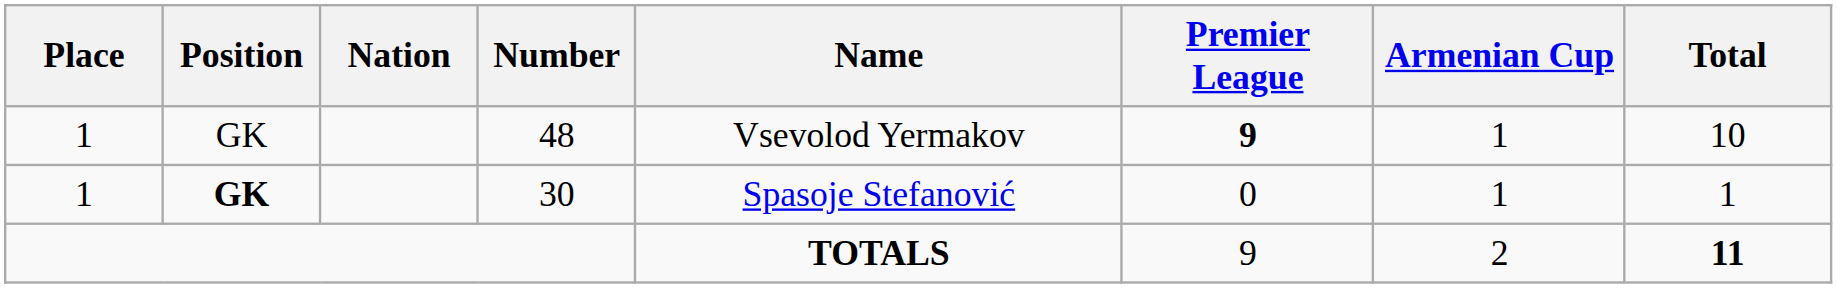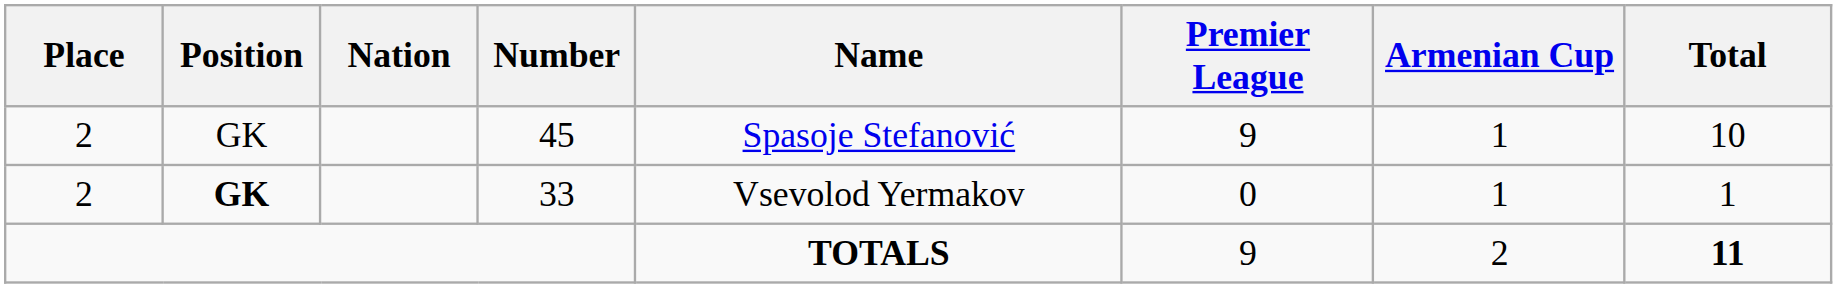(84, 135) 1 -> (84, 135) 2
(557, 135) 48 -> (557, 135) 45
(879, 135) Vsevolod Yermakov -> (879, 135) Spasoje Stefanović
(1248, 135) bold -> (1248, 135) normal
(84, 194) 1 -> (84, 194) 2
(557, 194) 30 -> (557, 194) 33
(879, 194) Spasoje Stefanović -> (879, 194) Vsevolod Yermakov
